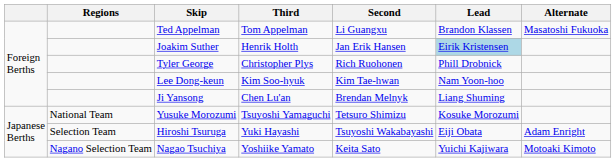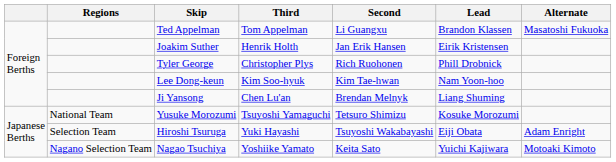(473, 47) lightblue background -> (473, 47) no background
